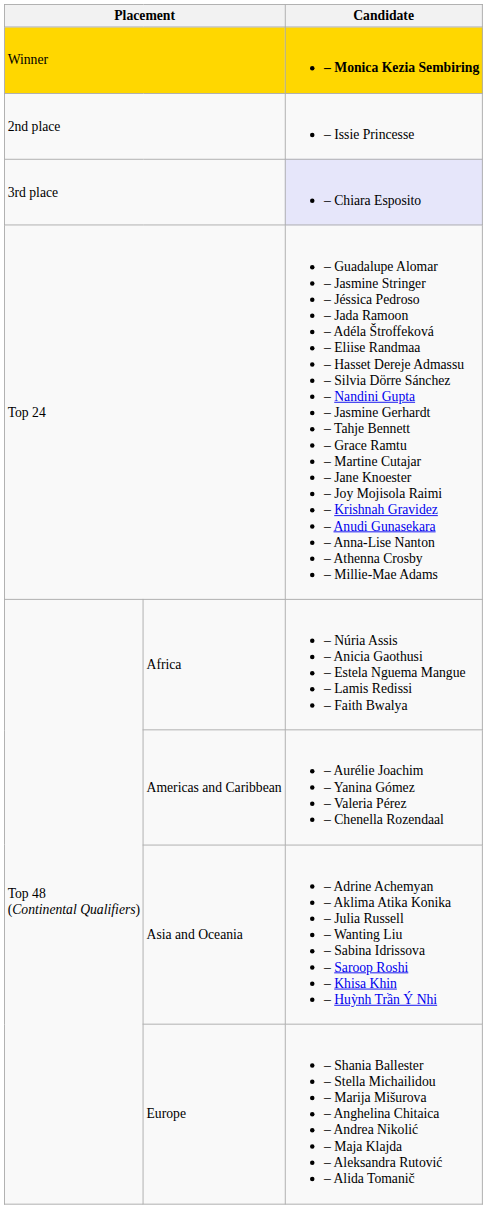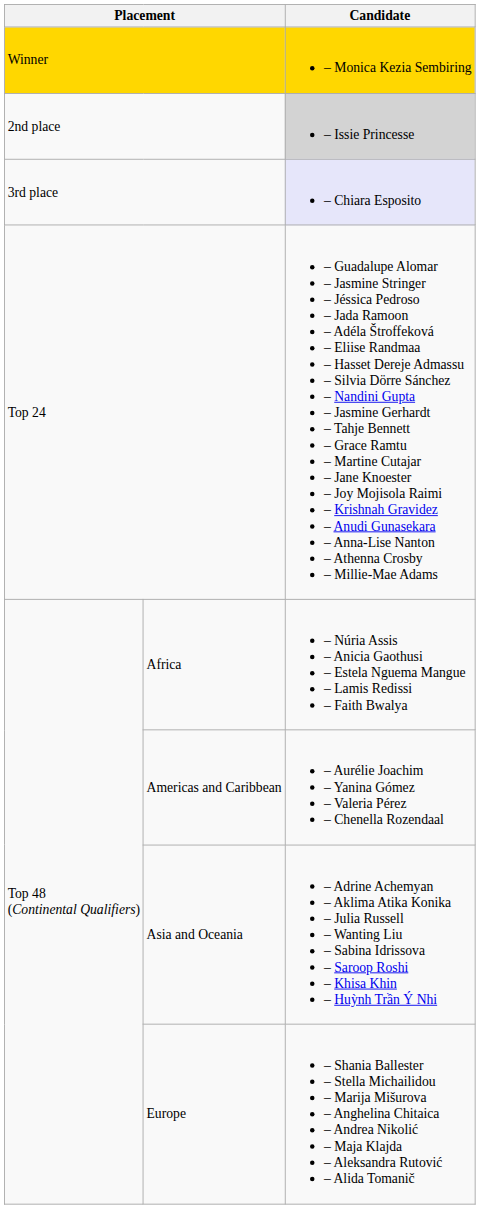(384, 68) bold -> (380, 68) normal
(384, 134) no background -> (380, 134) lightgrey background
